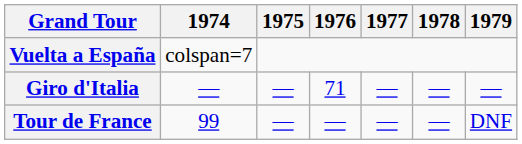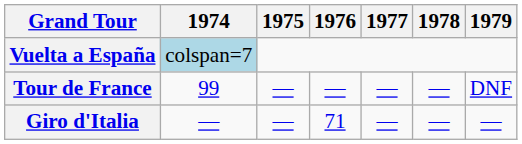(209, 54) no background -> (209, 54) lightblue background
rows swapped: (82, 88) <-> (82, 121)
